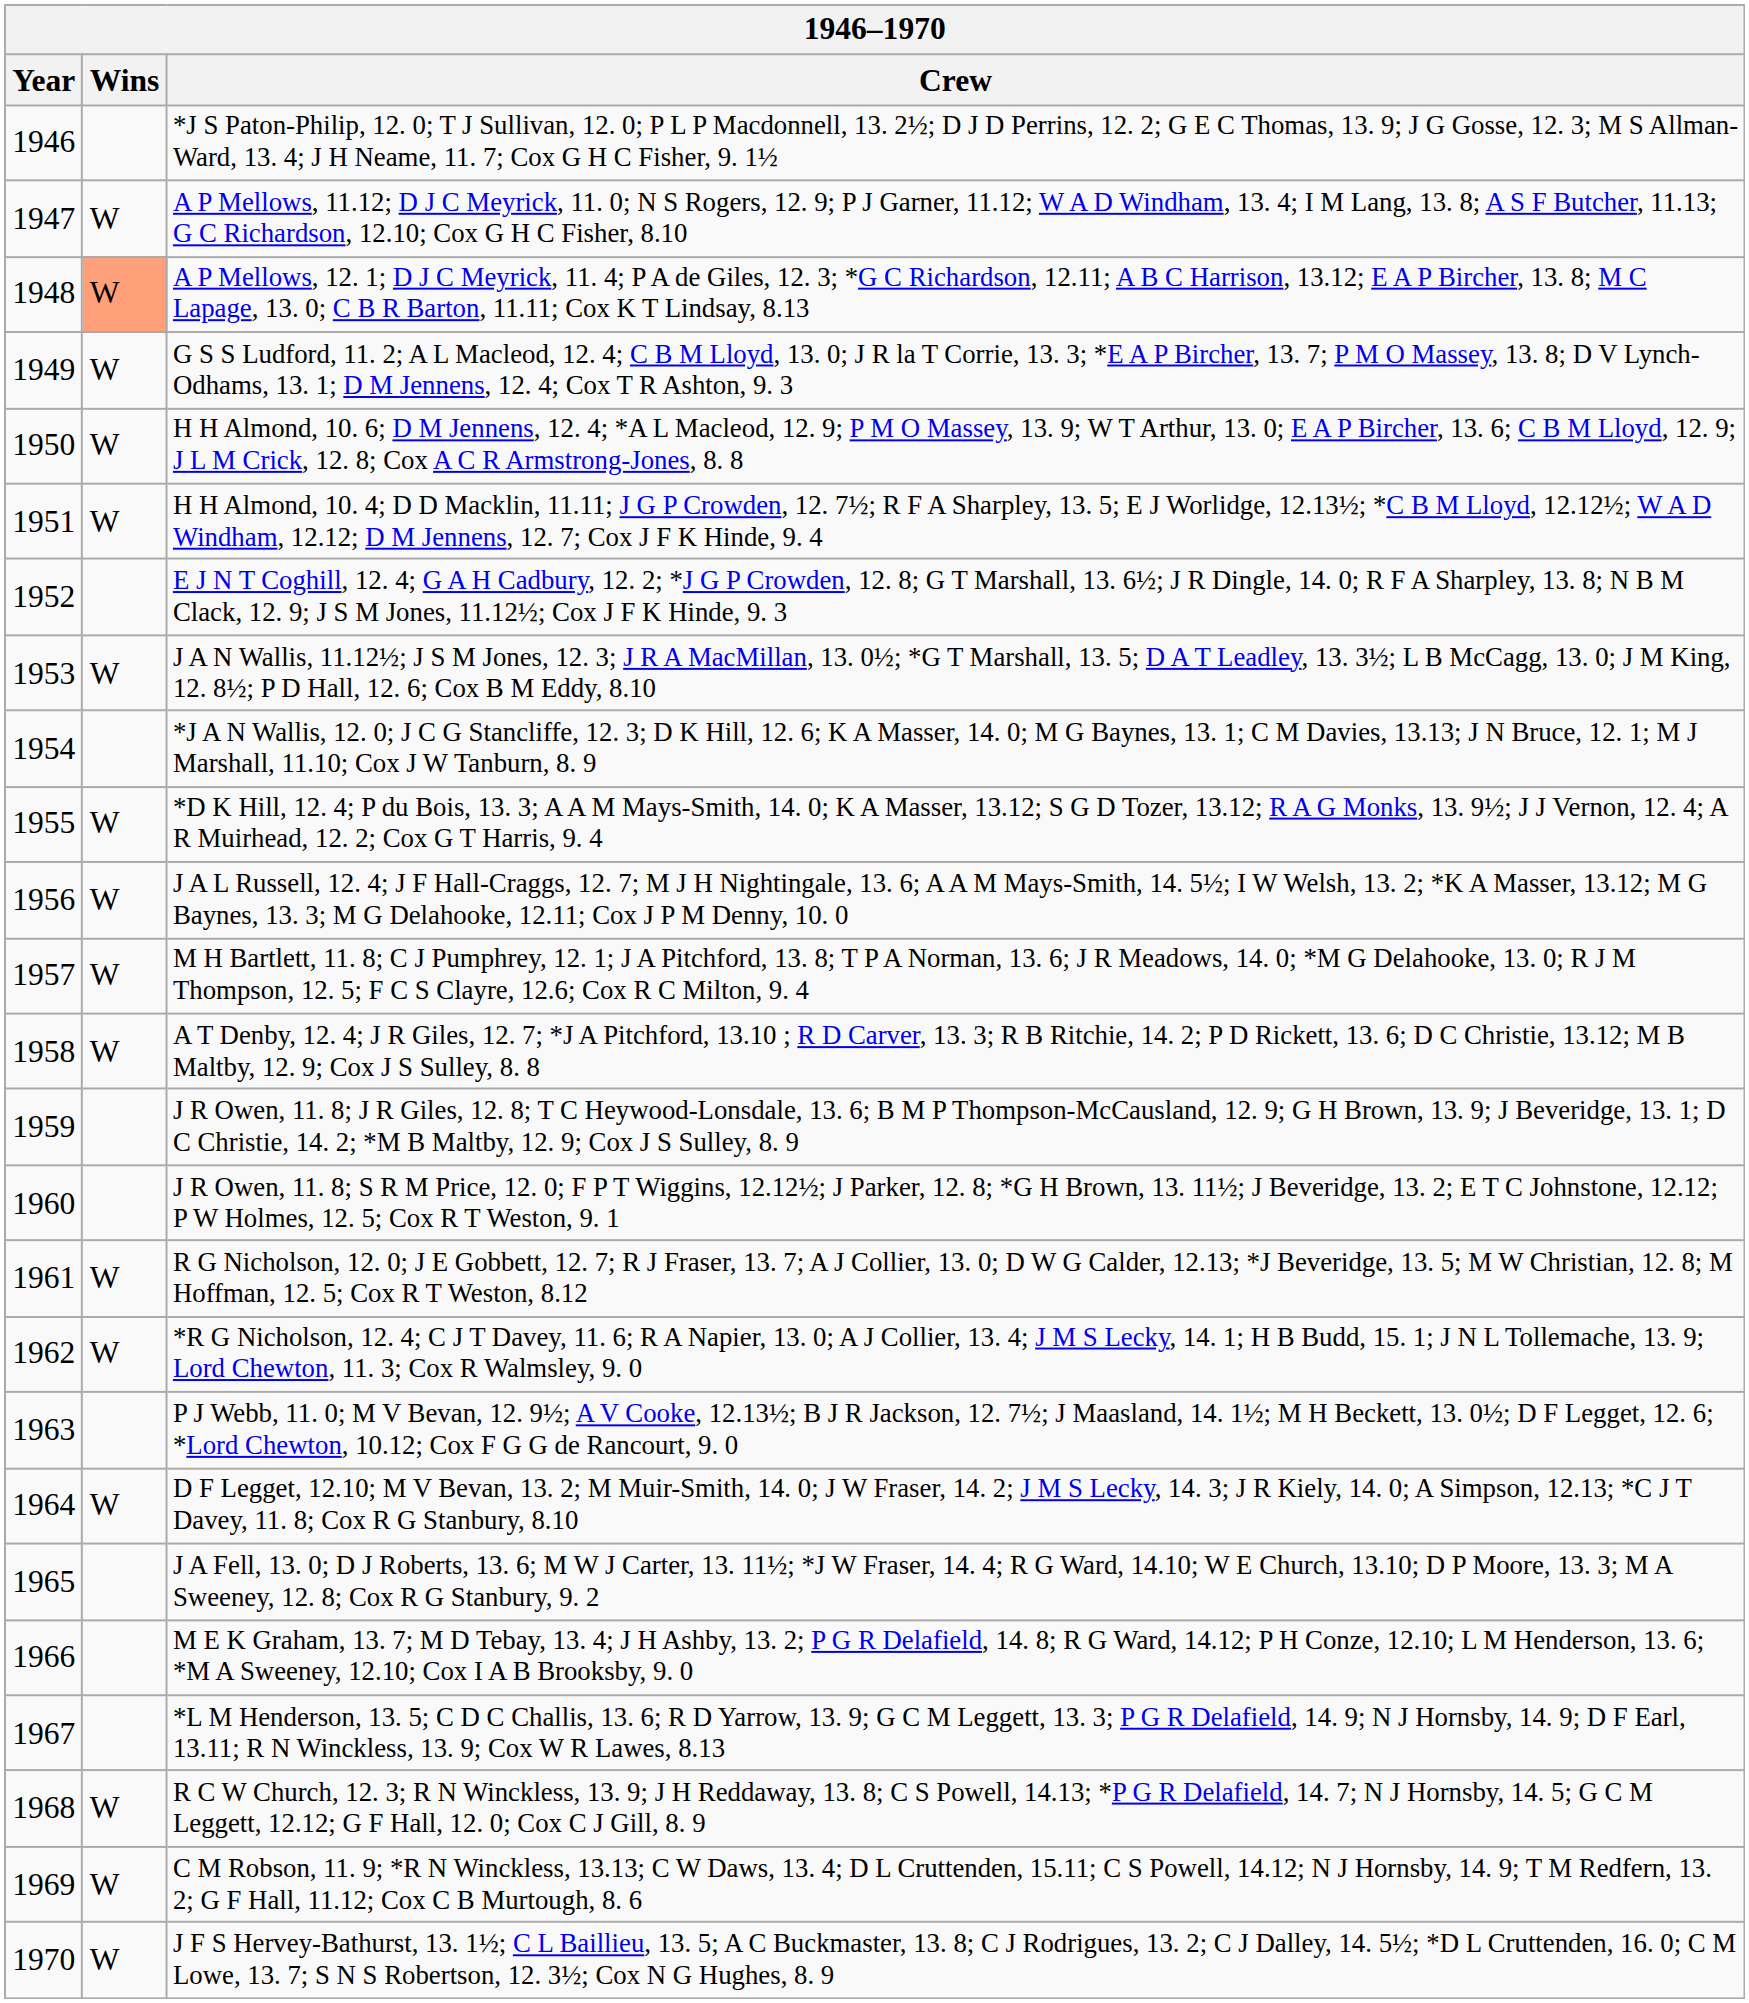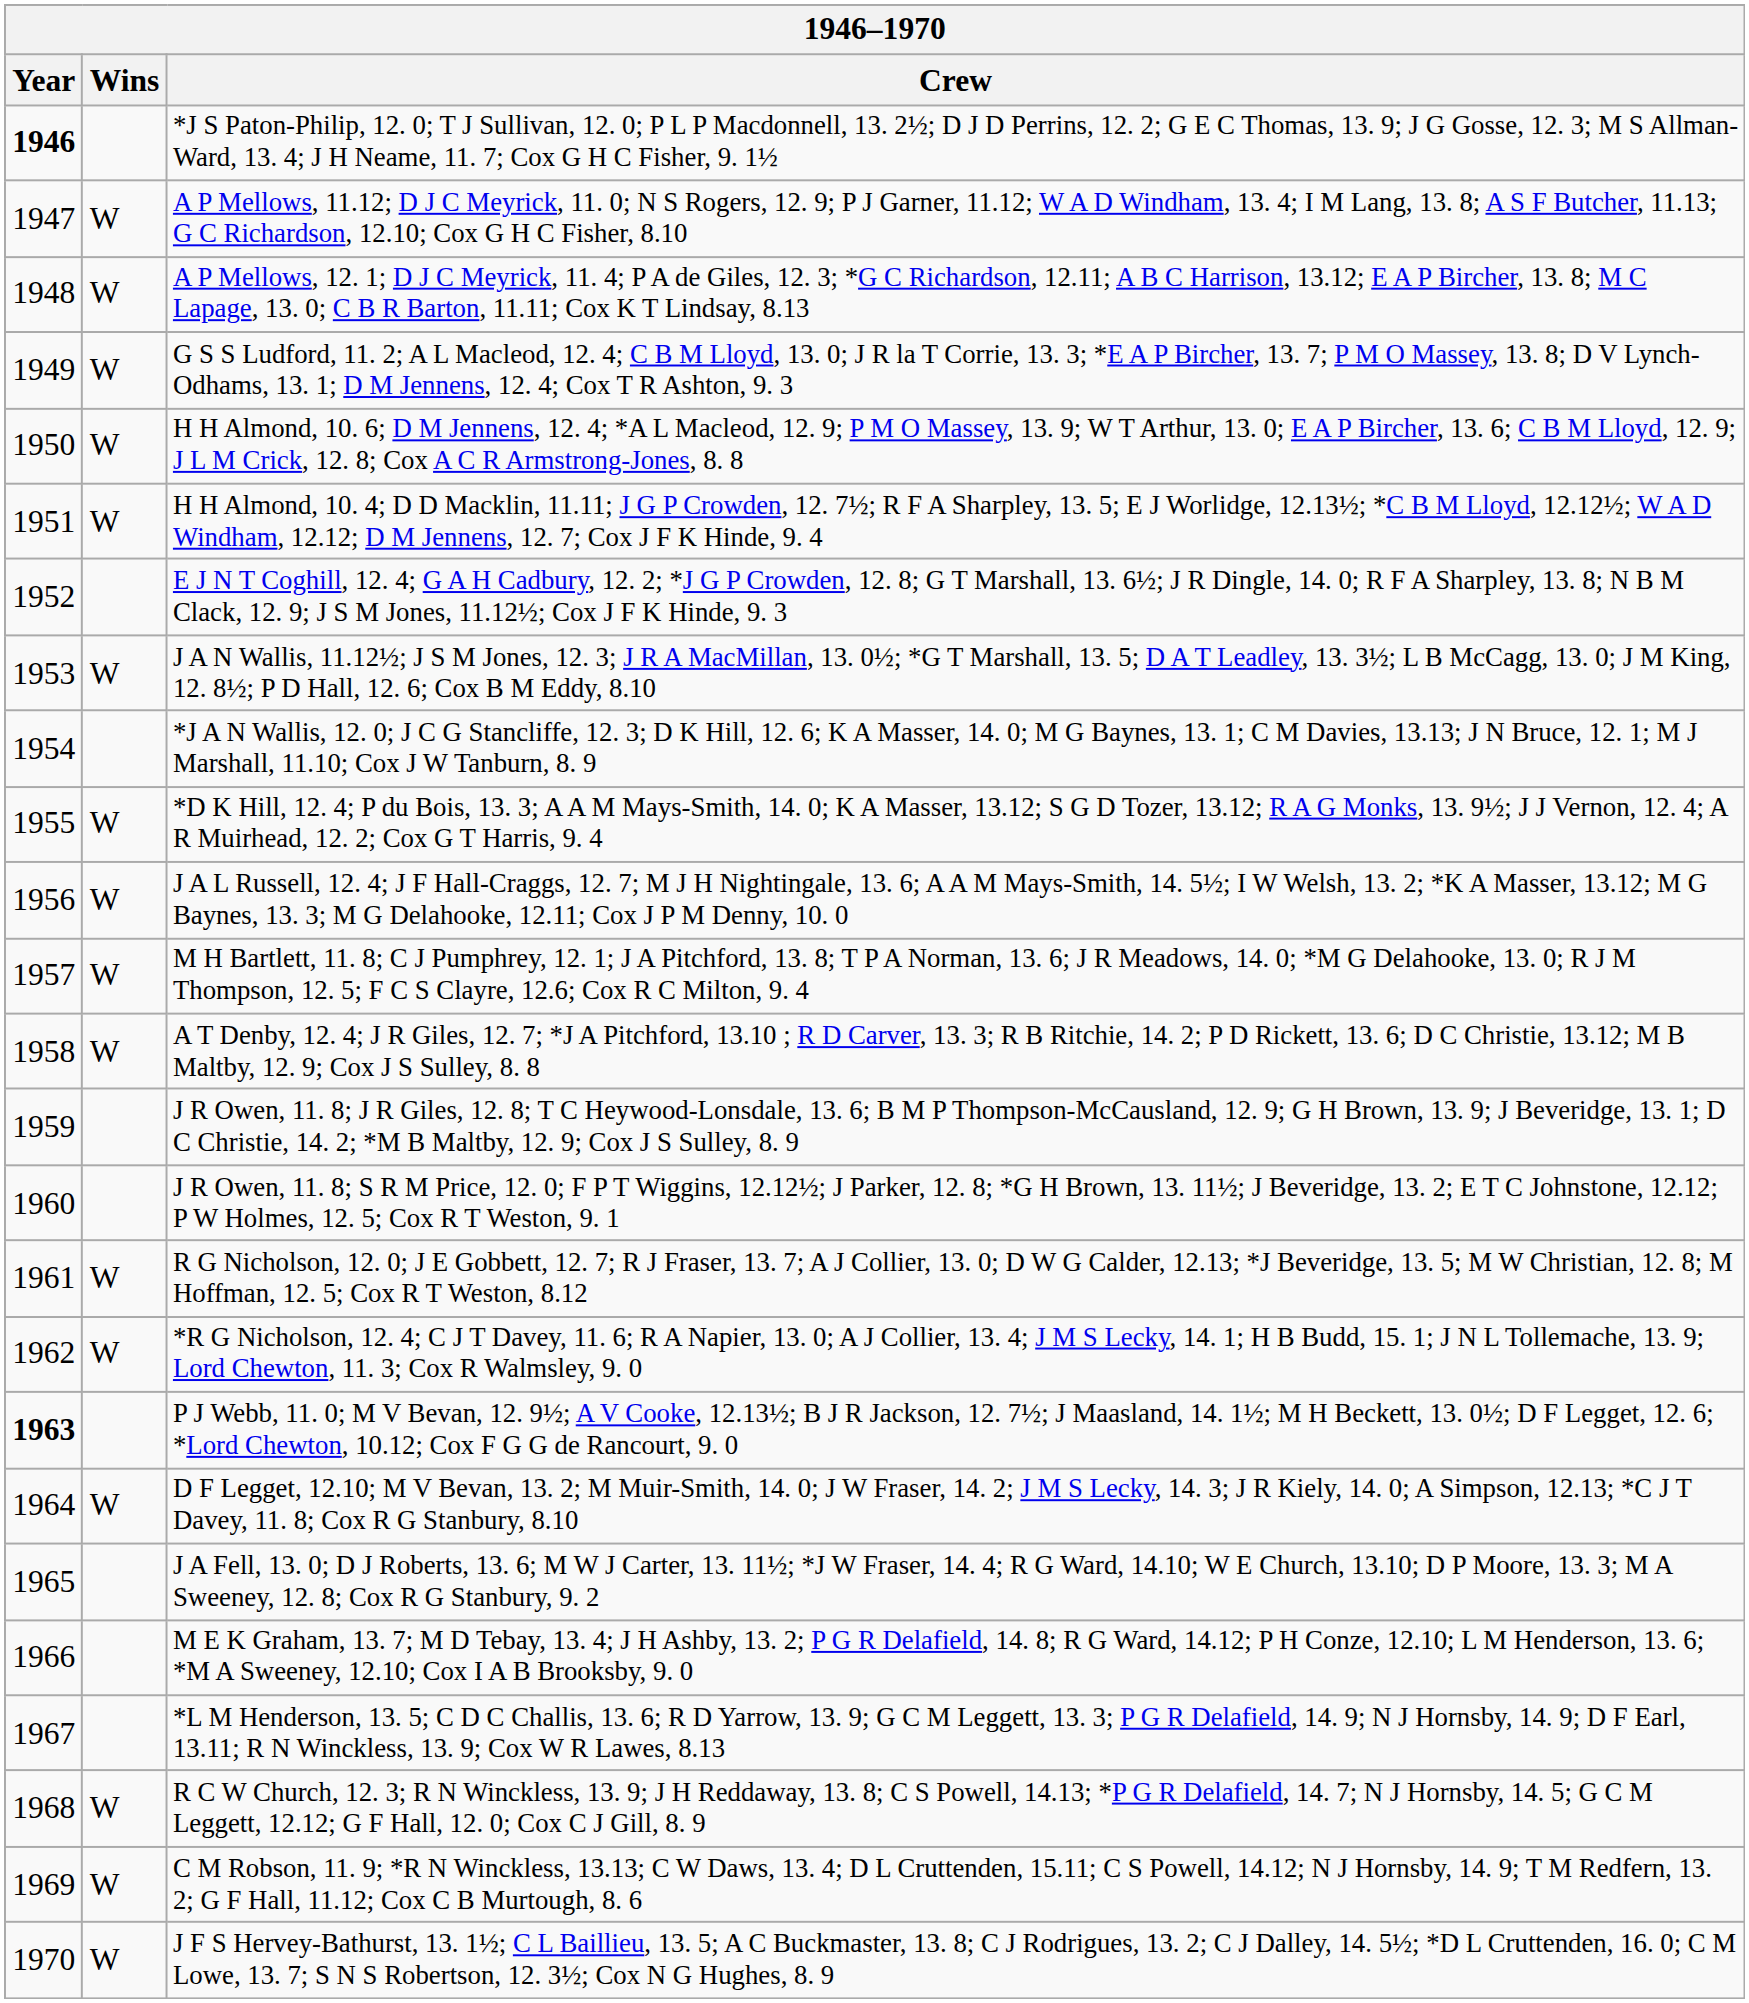(44, 142) normal -> (44, 142) bold
(105, 293) lightsalmon background -> (105, 293) no background
(44, 1429) normal -> (44, 1429) bold
